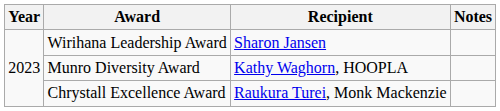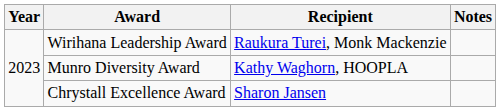(280, 42) Sharon Jansen -> (340, 42) Raukura Turei, Monk Mackenzie
(340, 93) Raukura Turei, Monk Mackenzie -> (280, 93) Sharon Jansen
